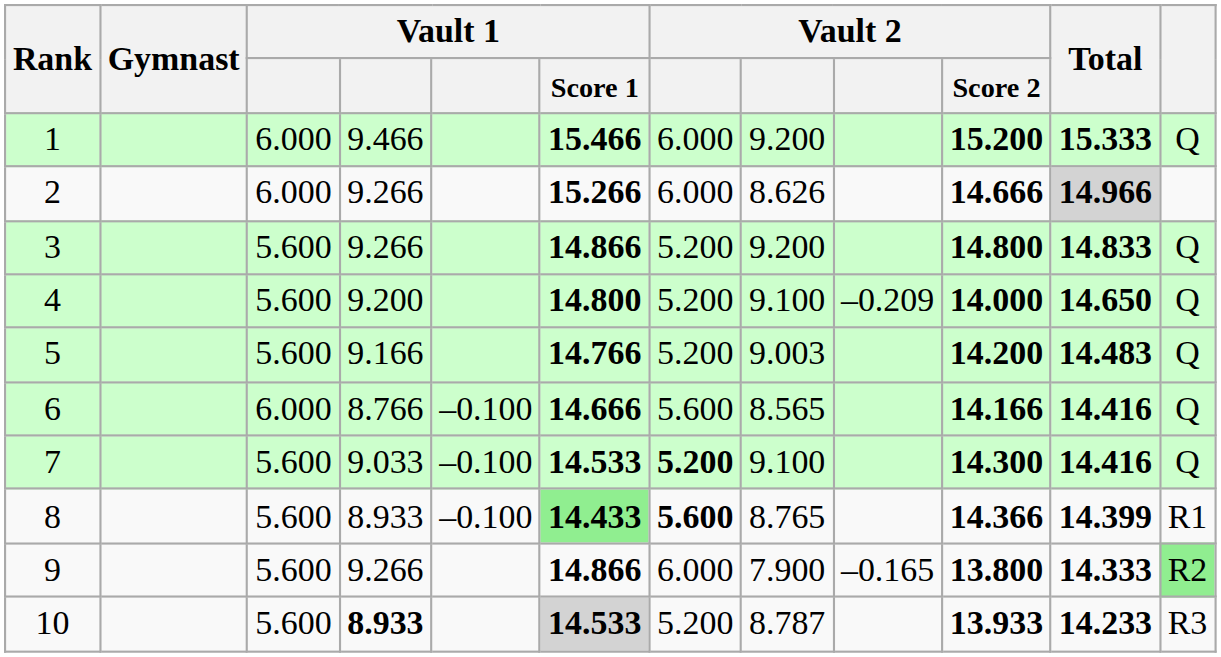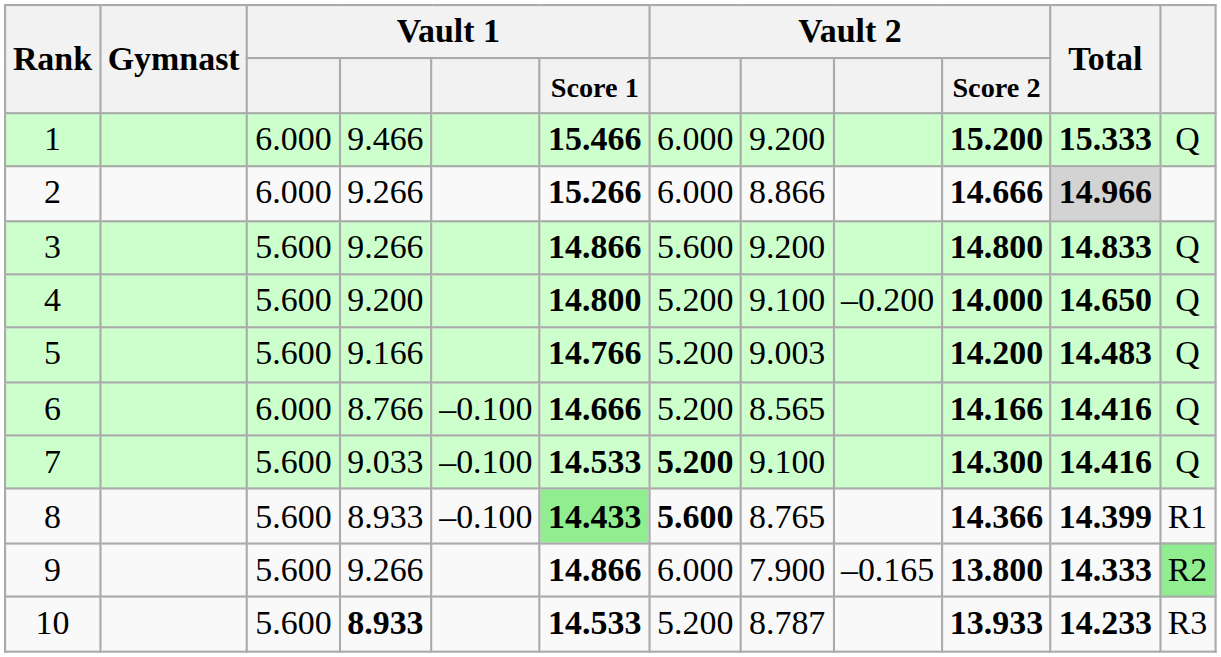(787, 192) 8.626 -> (787, 192) 8.866
(695, 246) 5.200 -> (695, 246) 5.600
(888, 300) –0.209 -> (888, 300) –0.200
(695, 407) 5.600 -> (695, 407) 5.200
(595, 623) lightgrey background -> (595, 623) no background
